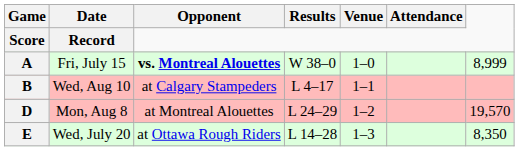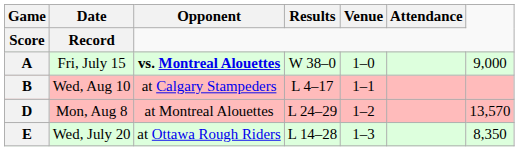(490, 63) 8,999 -> (490, 63) 9,000
(490, 110) 19,570 -> (490, 110) 13,570
